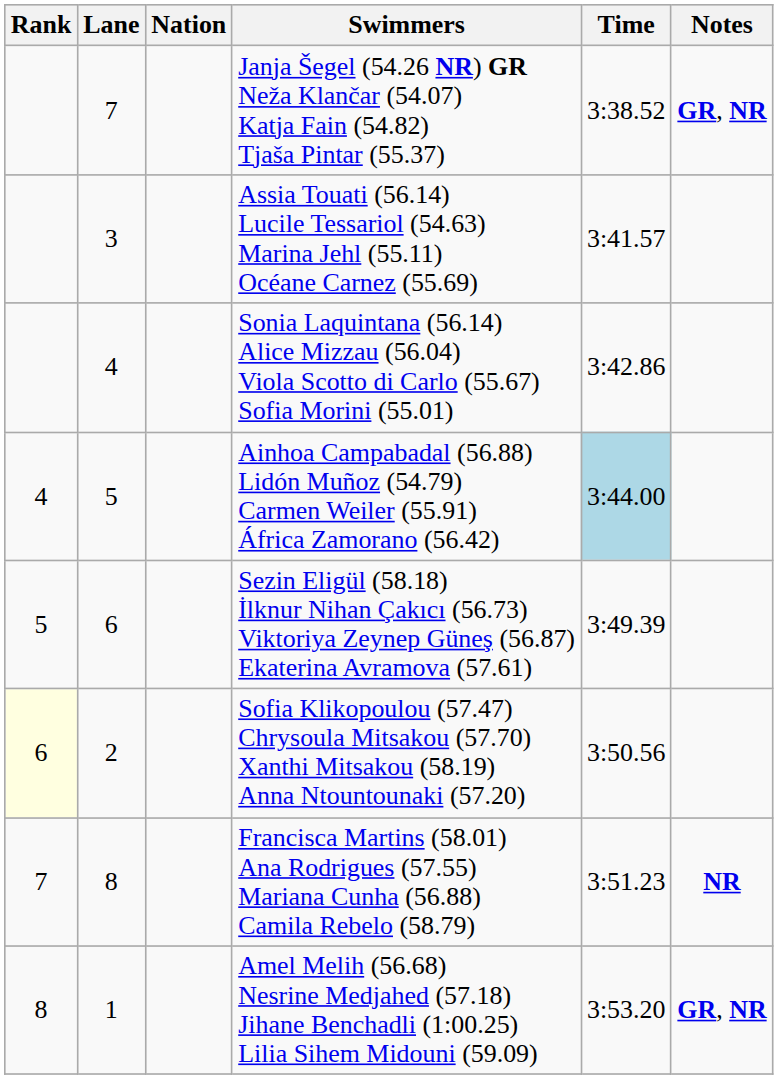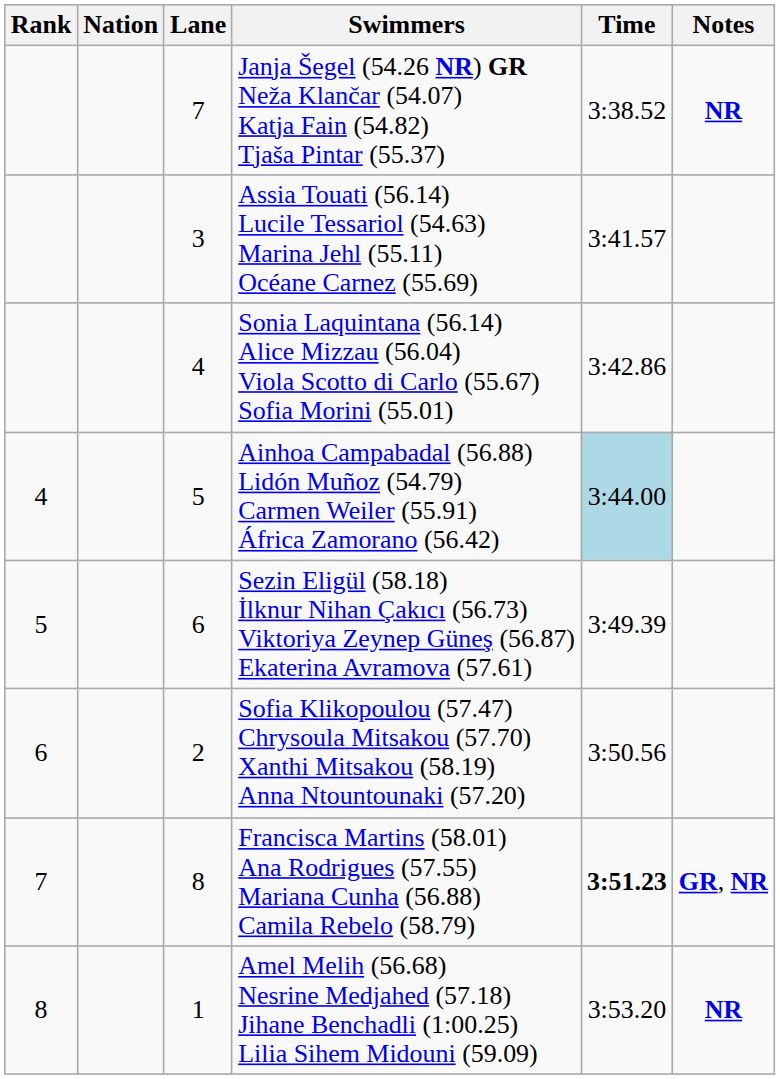columns swapped: (111, 25) <-> (189, 25)
(722, 109) GR, NR -> (723, 109) NR
(41, 752) lightyellow background -> (41, 752) no background
(626, 881) normal -> (627, 881) bold
(722, 881) NR -> (723, 881) GR, NR
(722, 1010) GR, NR -> (723, 1010) NR
